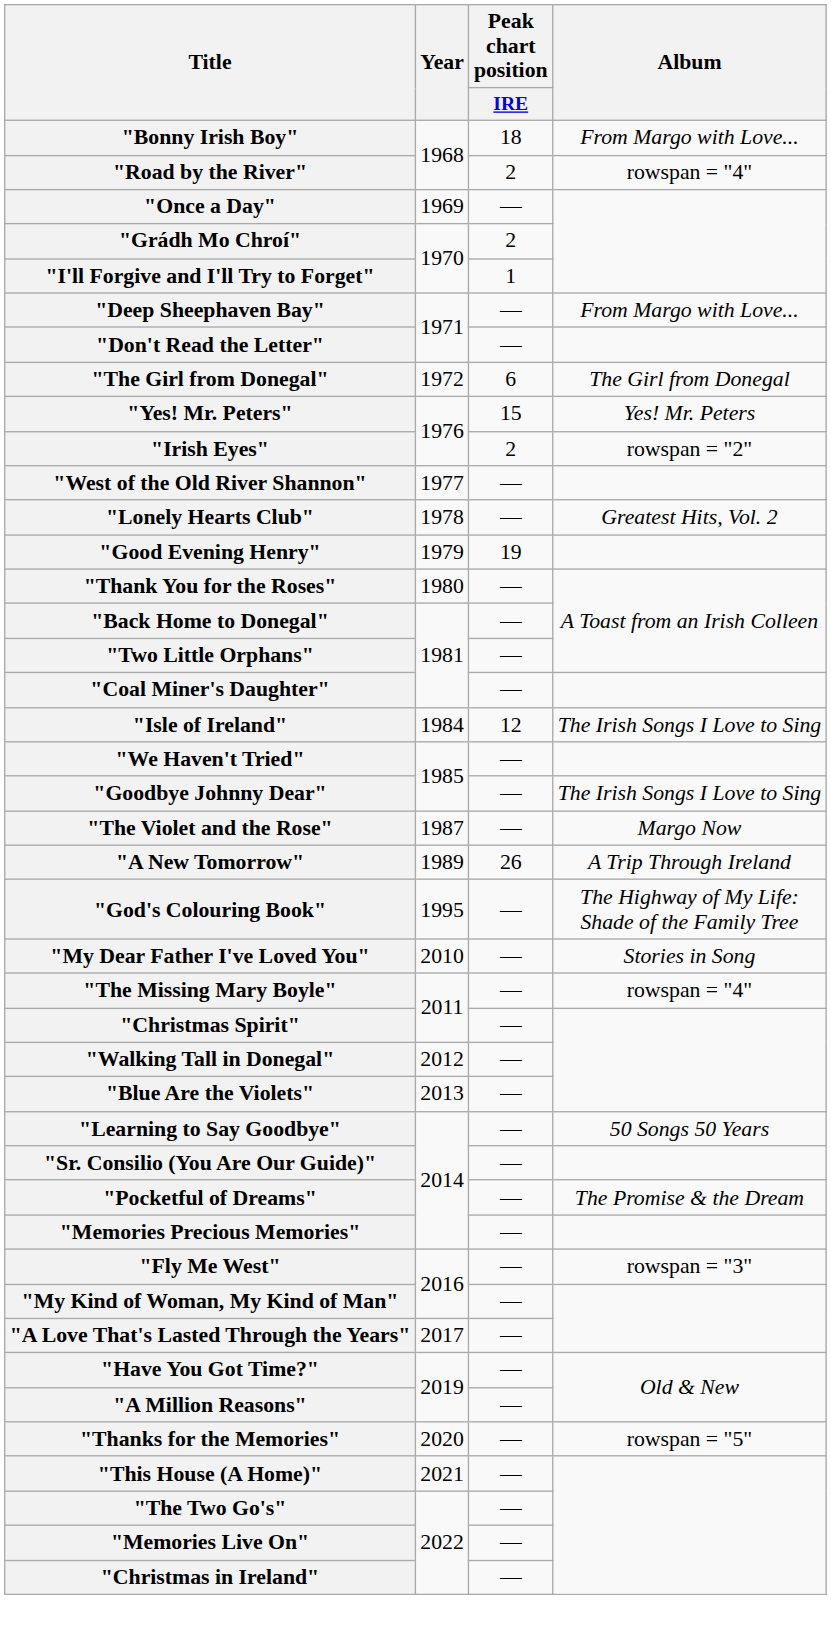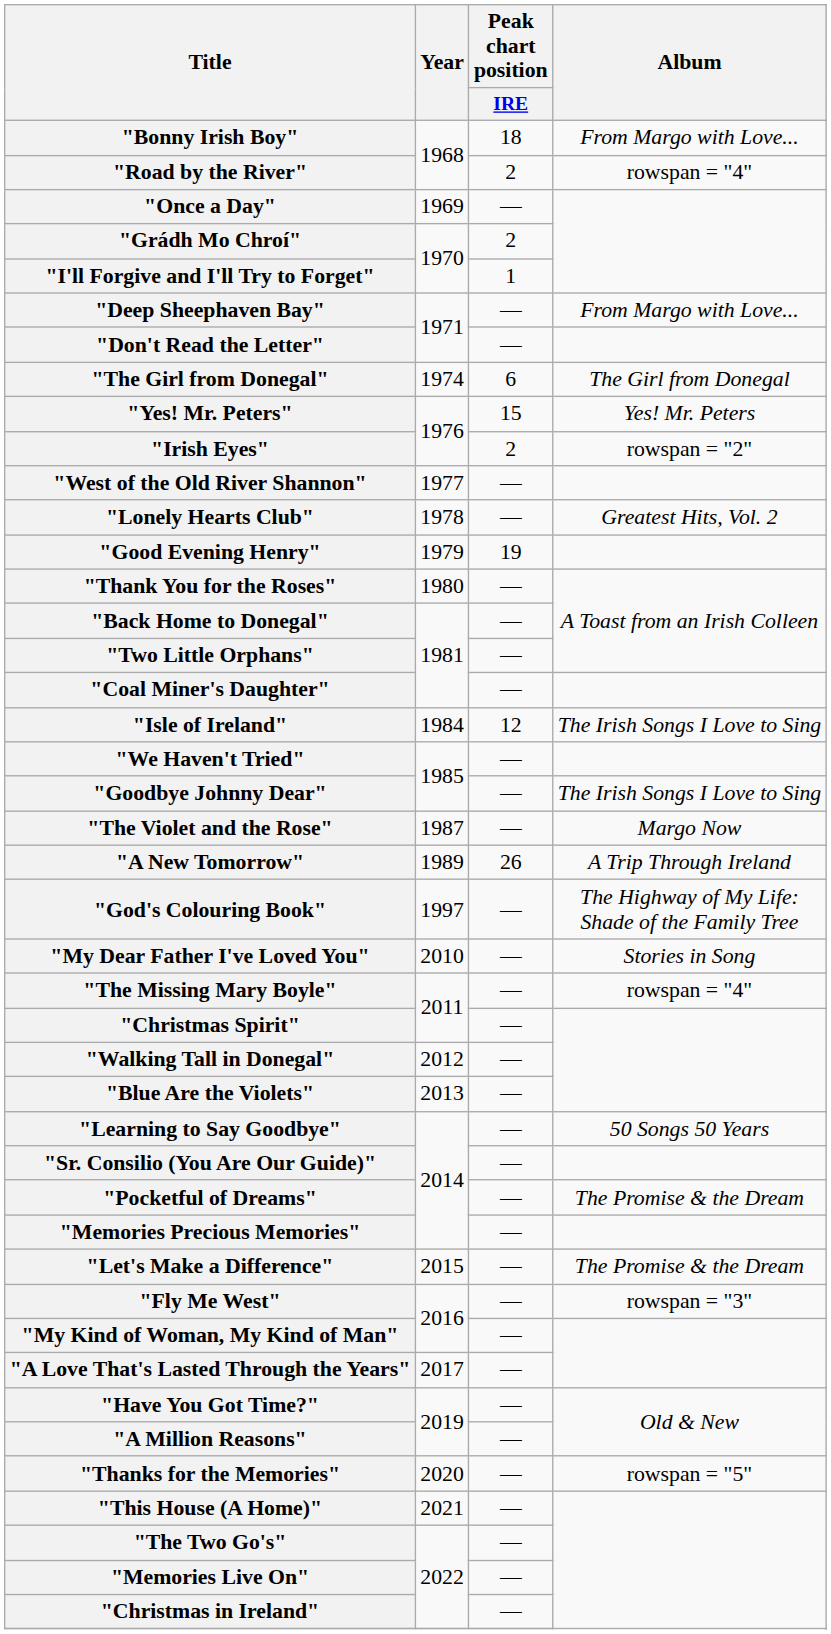(442, 379) 1972 -> (442, 379) 1974
(442, 908) 1995 -> (442, 908) 1997
+ row: (210, 1266)
